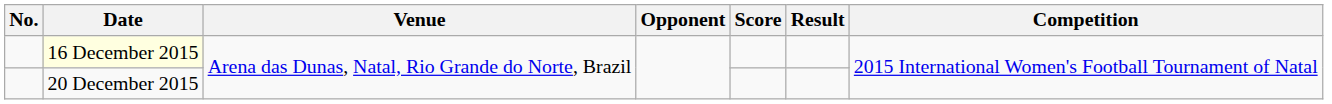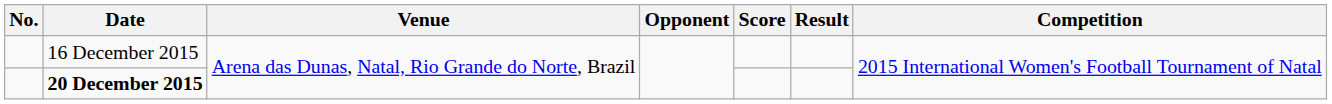(123, 51) lightyellow background -> (123, 51) no background
(123, 83) normal -> (125, 83) bold
